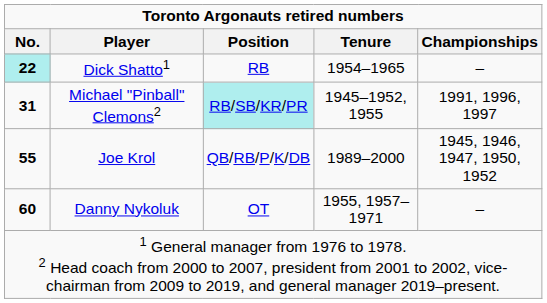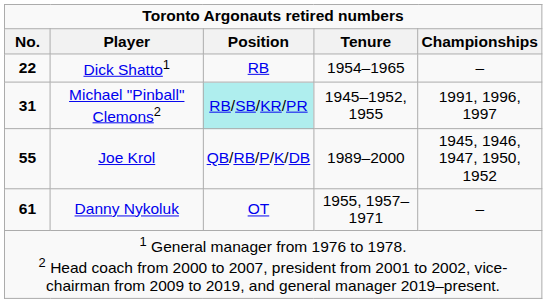(27, 68) paleturquoise background -> (27, 68) no background
(27, 209) 60 -> (27, 209) 61
